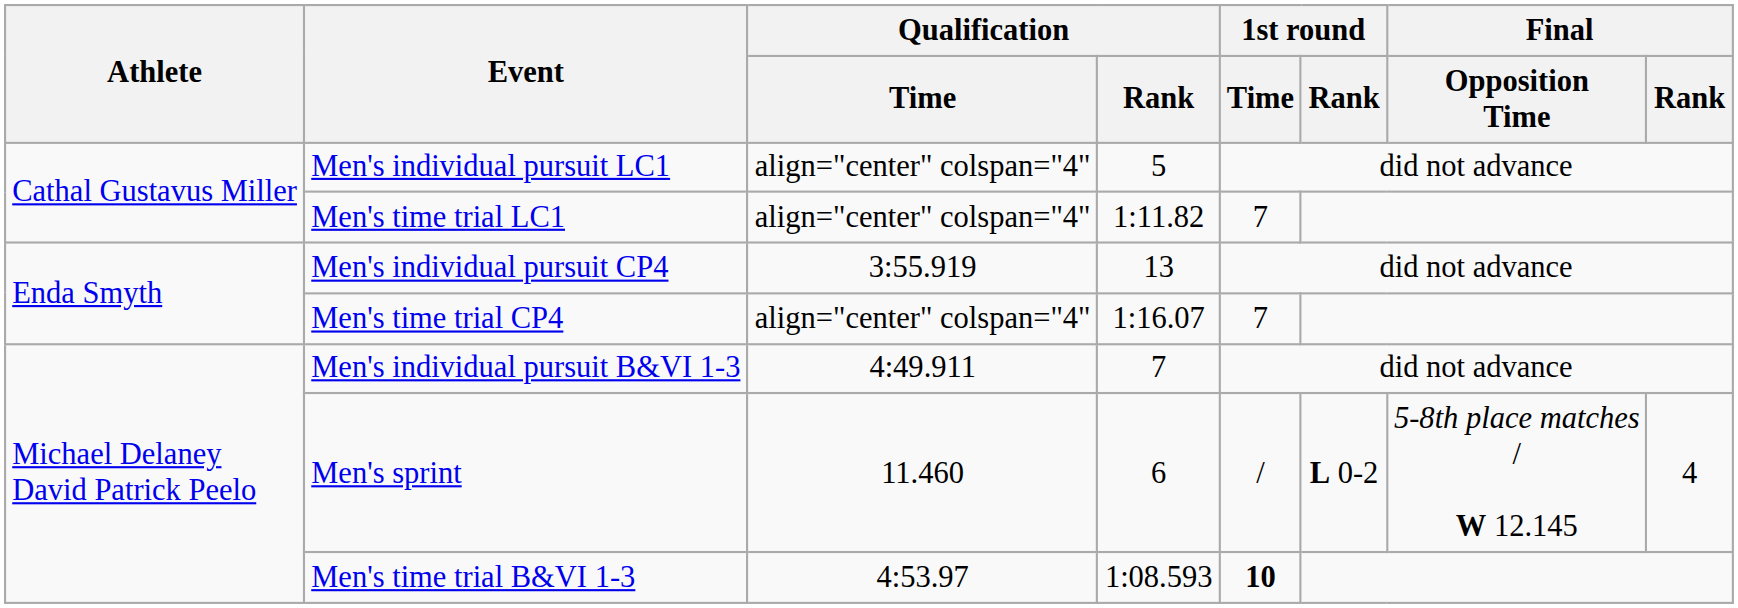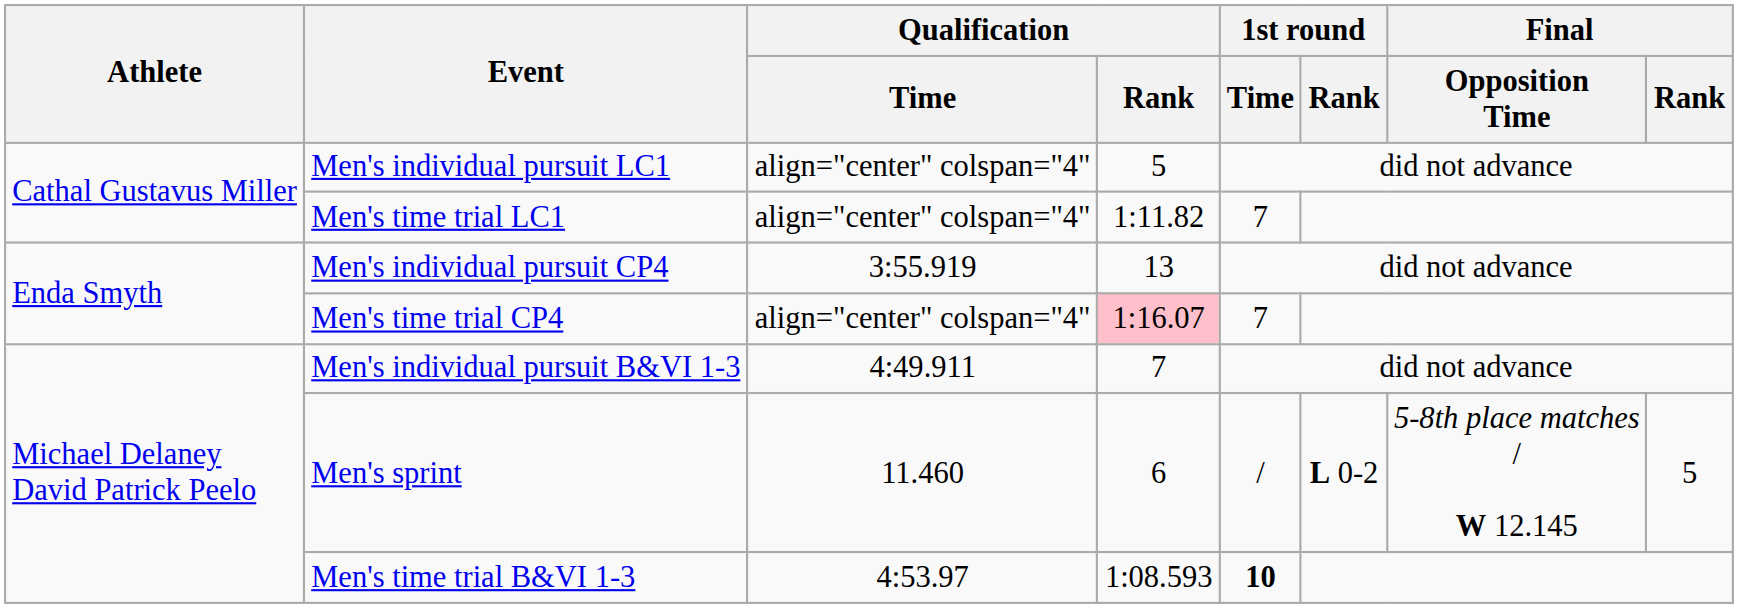(1159, 317) no background -> (1159, 317) pink background
(1690, 472) 4 -> (1690, 472) 5
